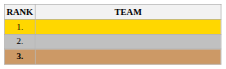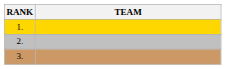(20, 57) bold -> (20, 57) normal
